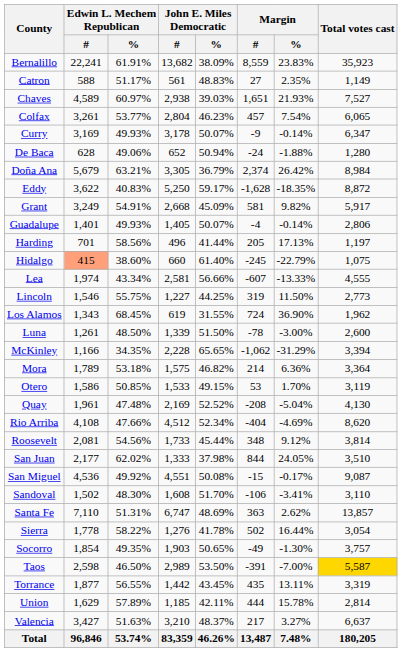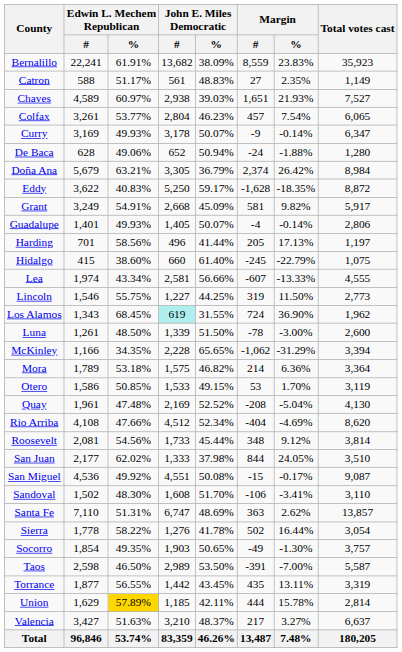(86, 260) lightsalmon background -> (86, 260) no background
(177, 314) no background -> (177, 314) paleturquoise background
(358, 566) gold background -> (358, 566) no background
(133, 602) no background -> (133, 602) gold background
